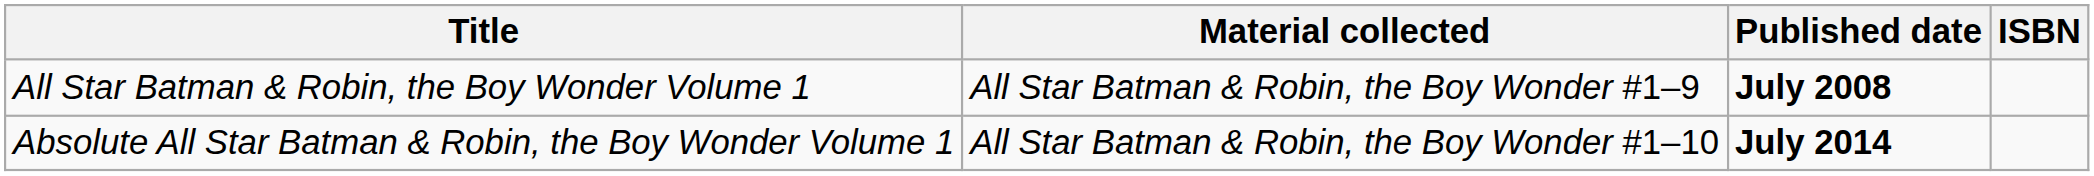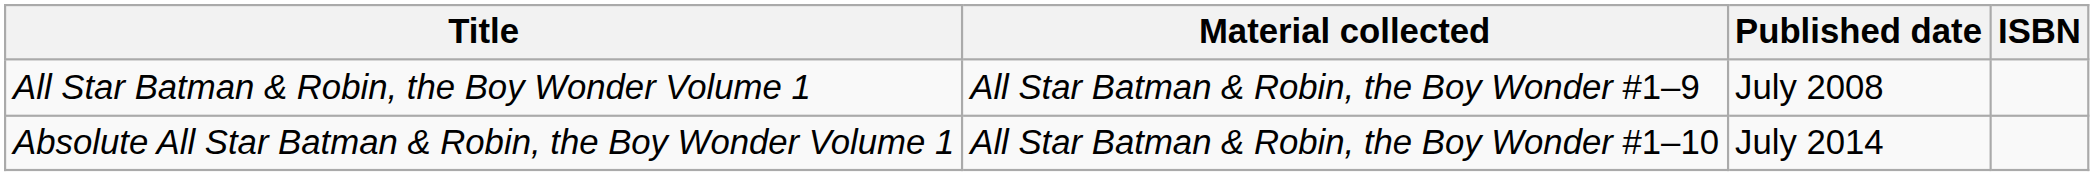(1813, 87) bold -> (1809, 87) normal
(1813, 142) bold -> (1809, 142) normal
